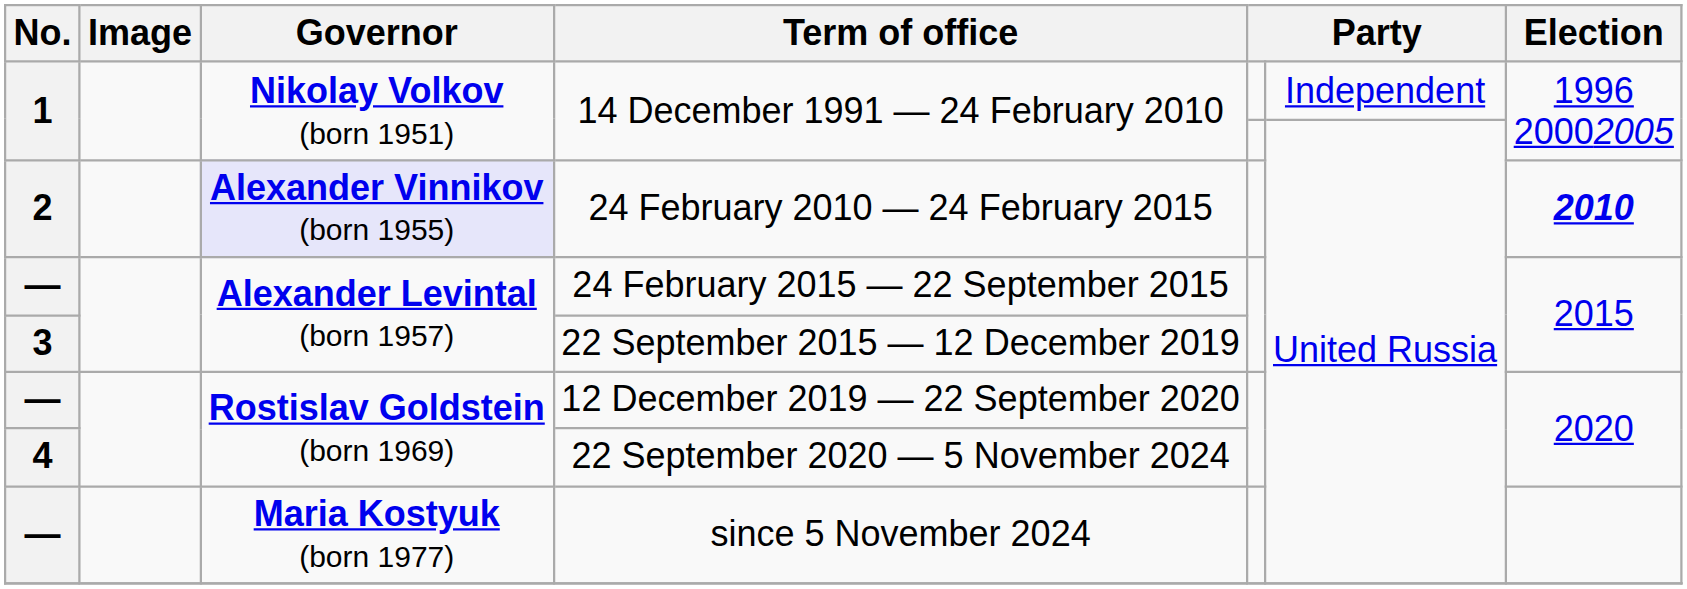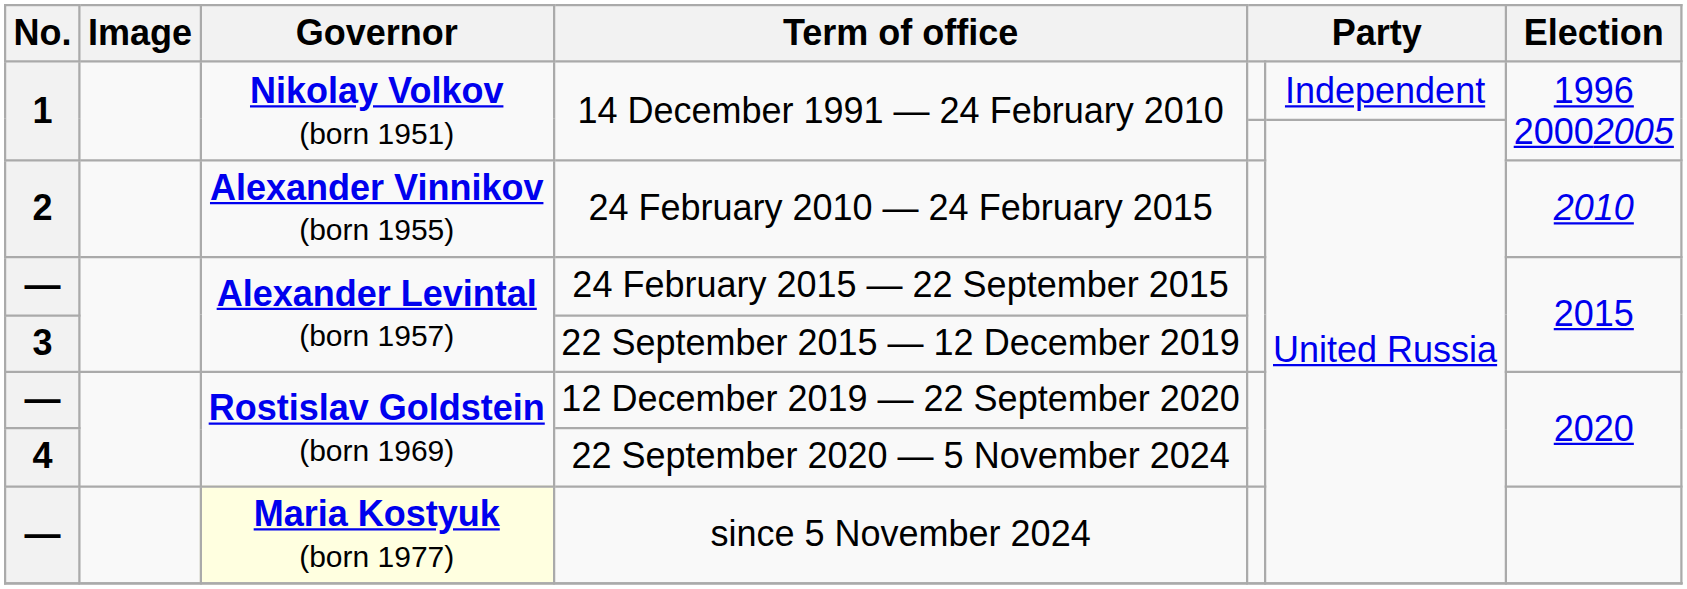(377, 207) lavender background -> (377, 207) no background
(1594, 207) bold -> (1594, 207) normal
(377, 533) no background -> (377, 533) lightyellow background
